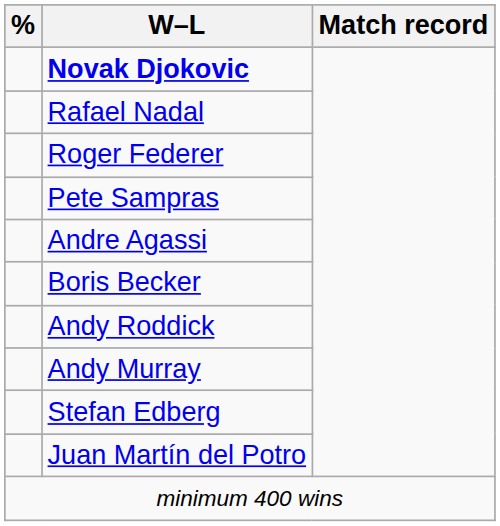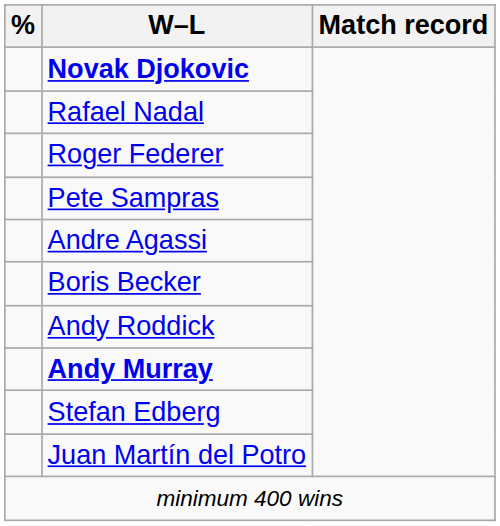(124, 369) normal -> (130, 369) bold
